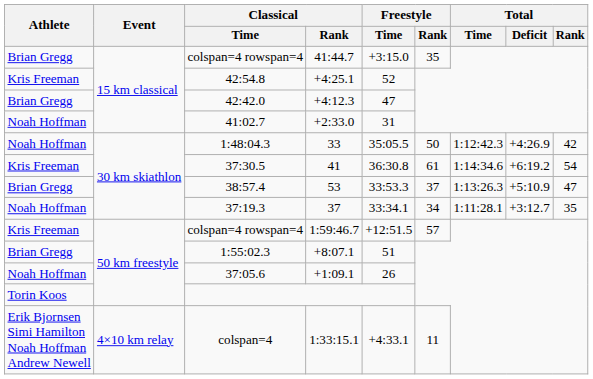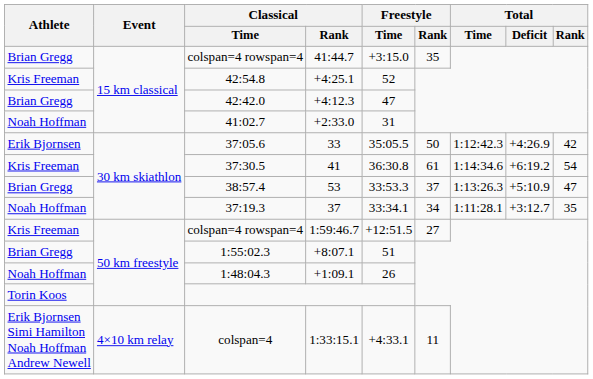(47, 144) Noah Hoffman -> (44, 144) Erik Bjornsen
(245, 144) 1:48:04.3 -> (245, 144) 37:05.6
(433, 230) 57 -> (433, 230) 27
(245, 273) 37:05.6 -> (245, 273) 1:48:04.3
